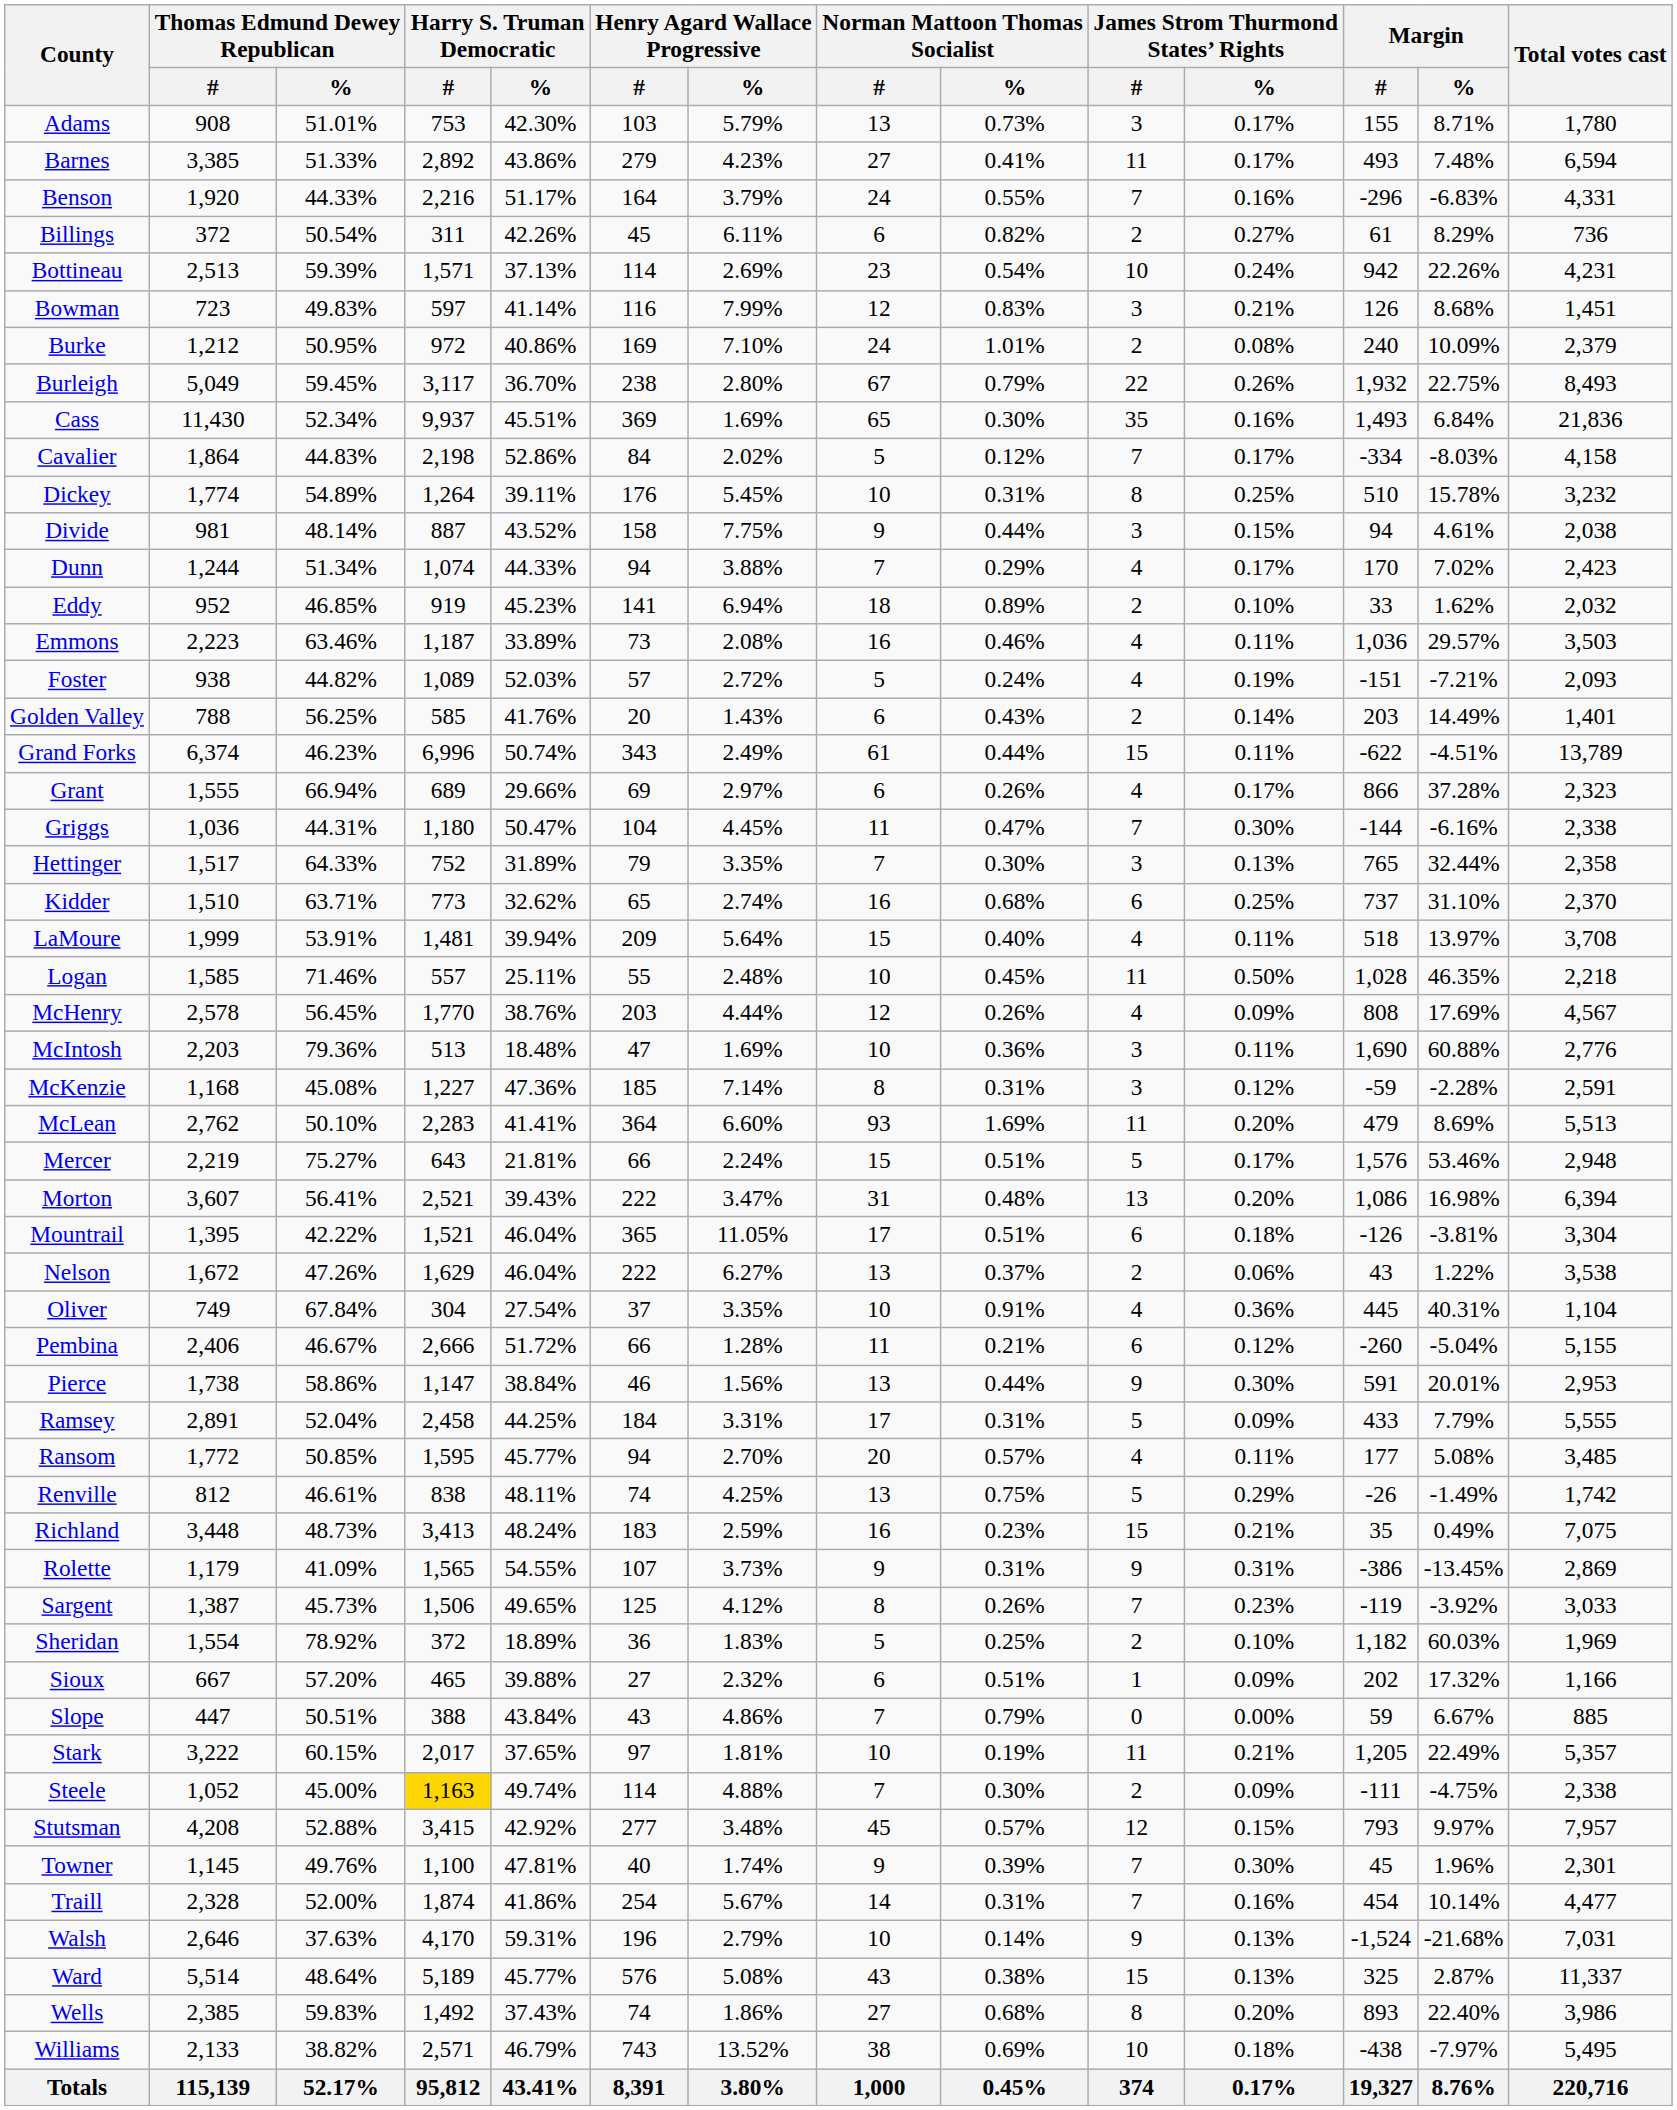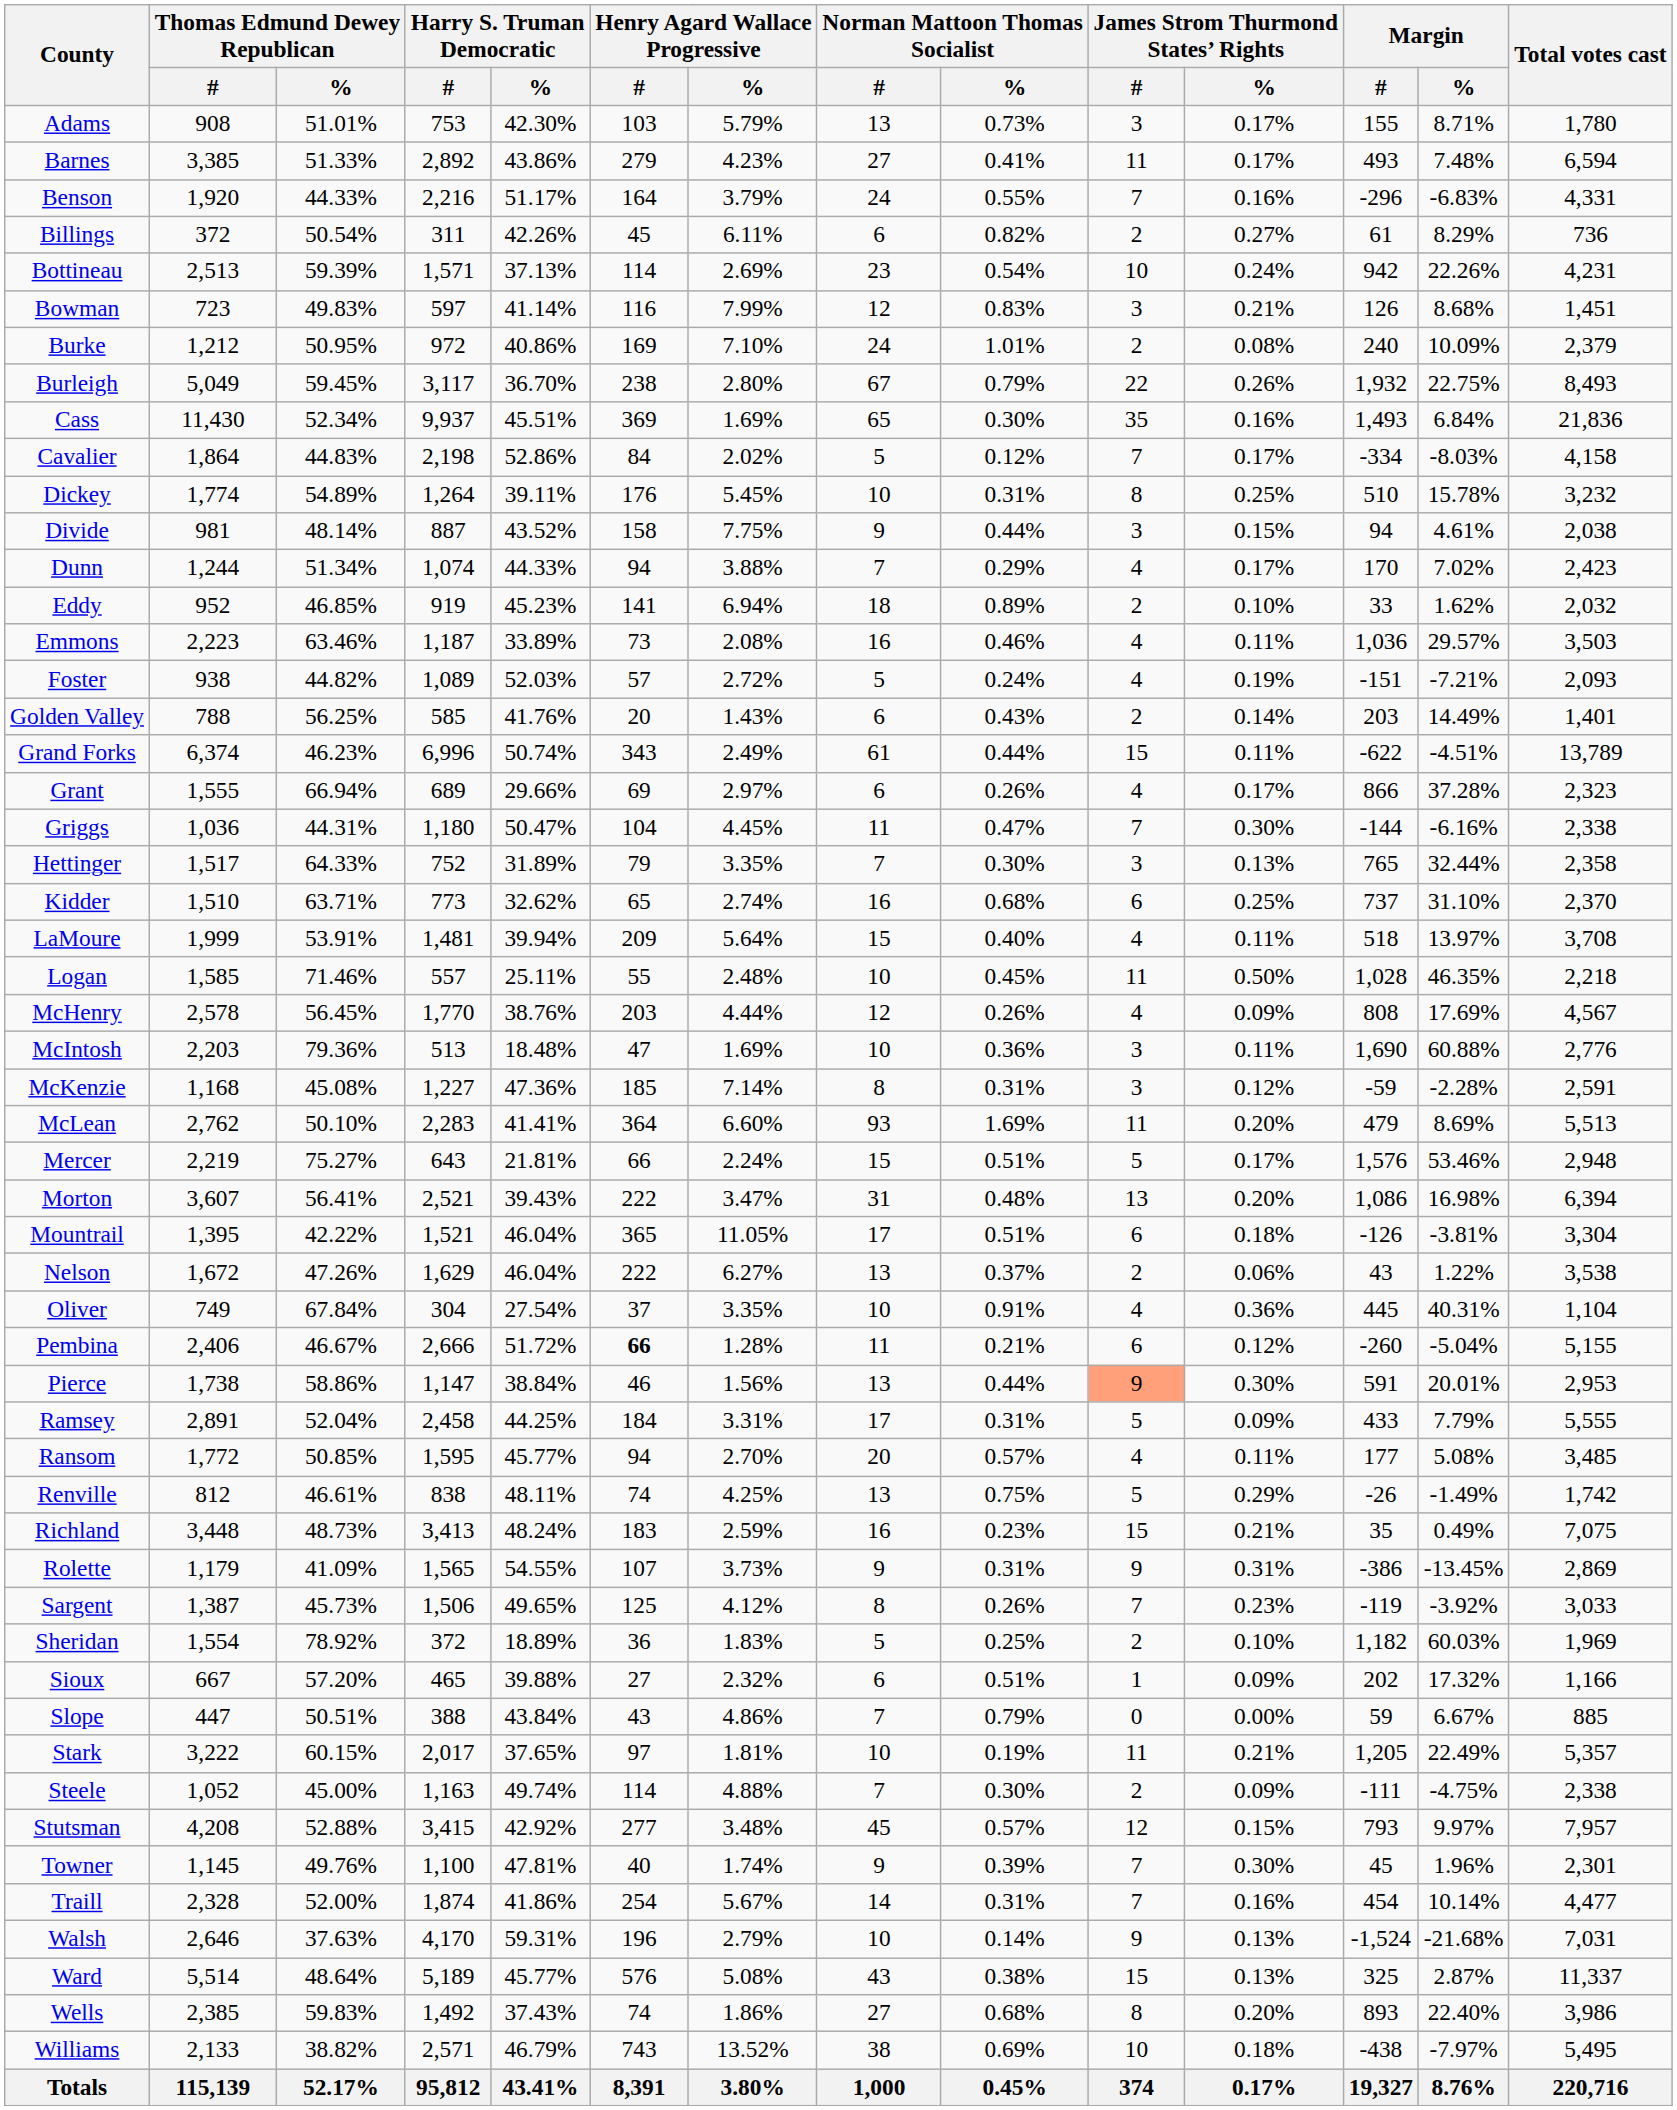(639, 1345) normal -> (639, 1345) bold
(1137, 1383) no background -> (1137, 1383) lightsalmon background
(448, 1790) gold background -> (448, 1790) no background
